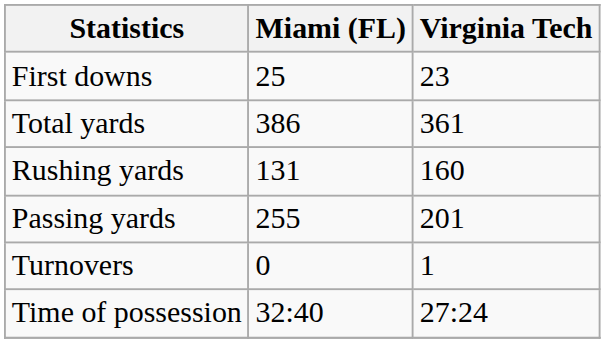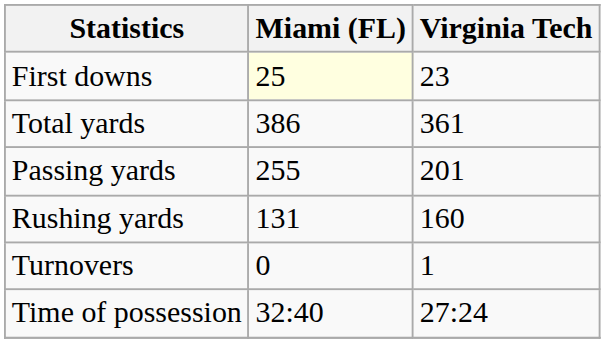(271, 75) no background -> (271, 75) lightyellow background
rows swapped: (98, 170) <-> (94, 218)
